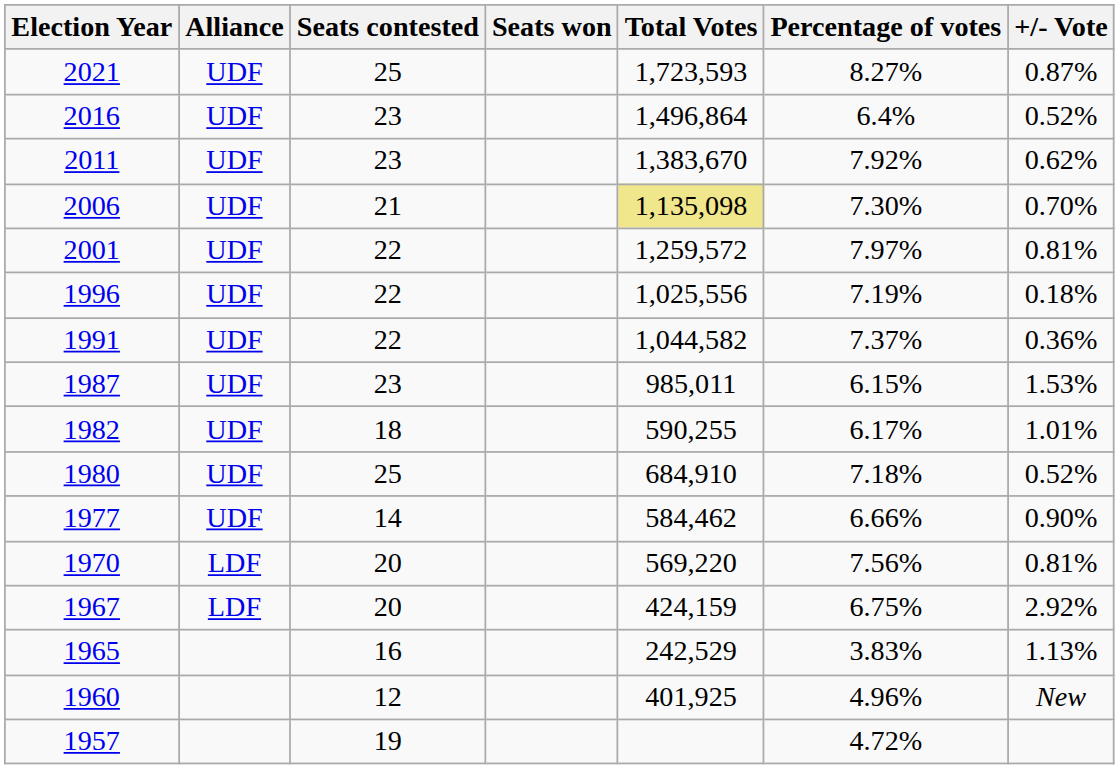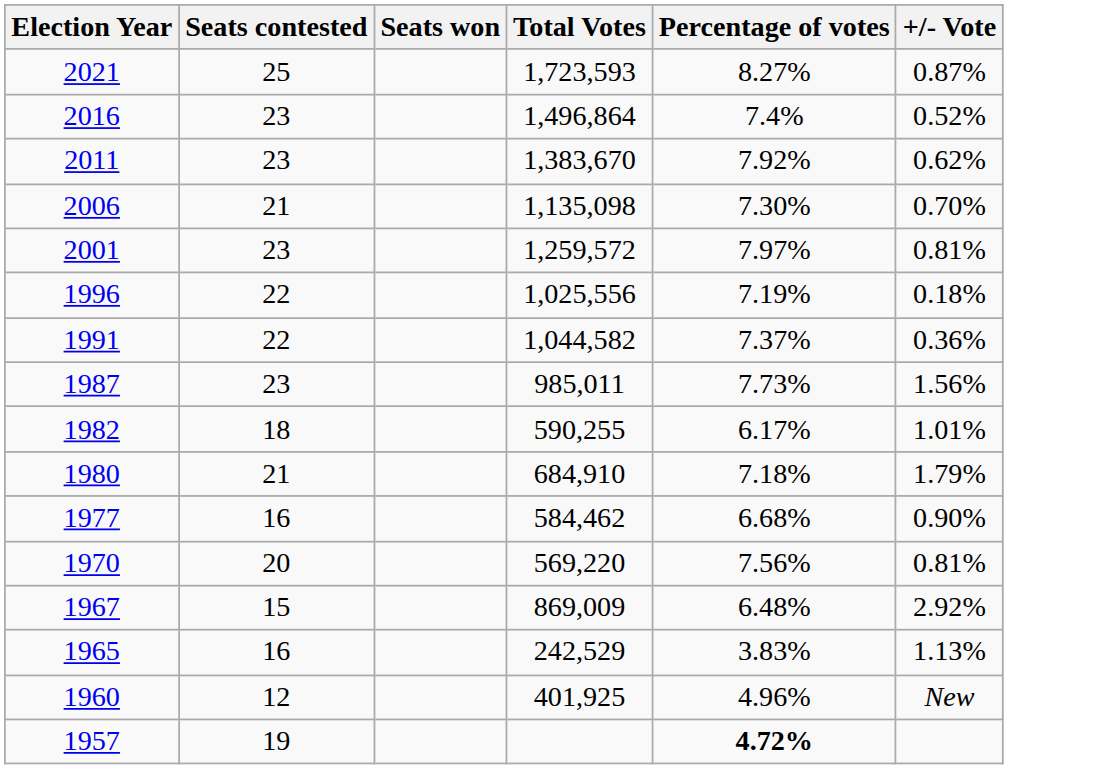- column: (234, 26)
(886, 116) 6.4% -> (774, 116) 7.4%
(691, 205) khaki background -> (579, 205) no background
(388, 250) 22 -> (276, 250) 23
(886, 384) 6.15% -> (774, 384) 7.73%
(1061, 384) 1.53% -> (949, 384) 1.56%
(388, 473) 25 -> (276, 473) 21
(1061, 473) 0.52% -> (949, 473) 1.79%
(388, 518) 14 -> (276, 518) 16
(886, 518) 6.66% -> (774, 518) 6.68%
(388, 607) 20 -> (276, 607) 15
(691, 607) 424,159 -> (579, 607) 869,009
(886, 607) 6.75% -> (774, 607) 6.48%
(886, 741) normal -> (774, 741) bold
